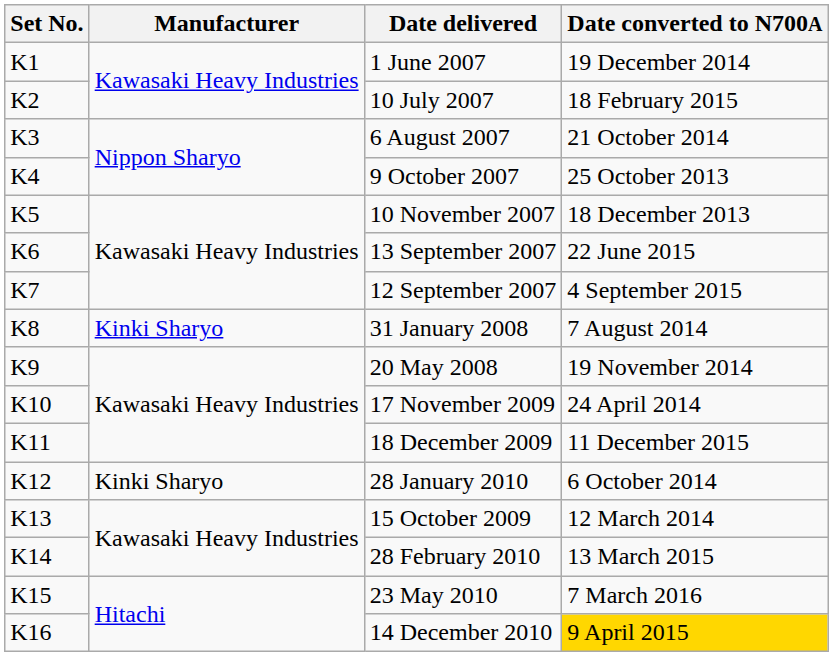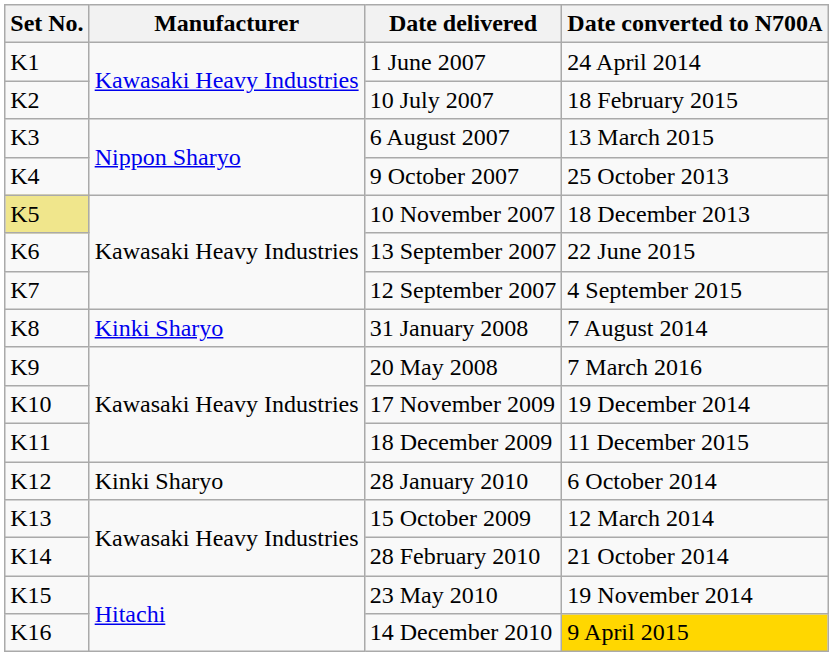(659, 61) 19 December 2014 -> (634, 61) 24 April 2014
(648, 137) 21 October 2014 -> (641, 137) 13 March 2015
(25, 213) no background -> (25, 213) khaki background
(660, 366) 19 November 2014 -> (635, 366) 7 March 2016
(634, 404) 24 April 2014 -> (659, 404) 19 December 2014
(641, 556) 13 March 2015 -> (648, 556) 21 October 2014
(635, 594) 7 March 2016 -> (660, 594) 19 November 2014
